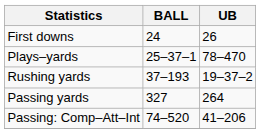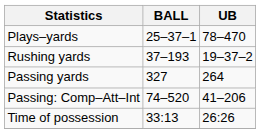- row: (41, 36)
+ row: (63, 118)
